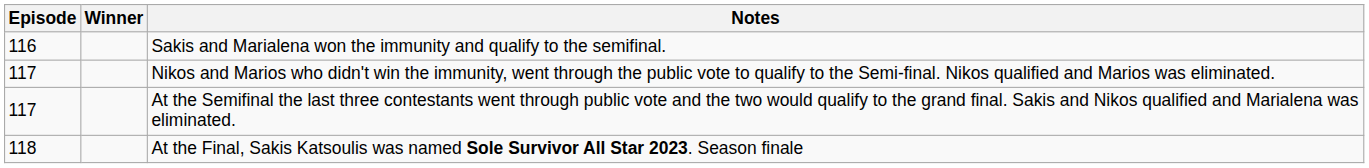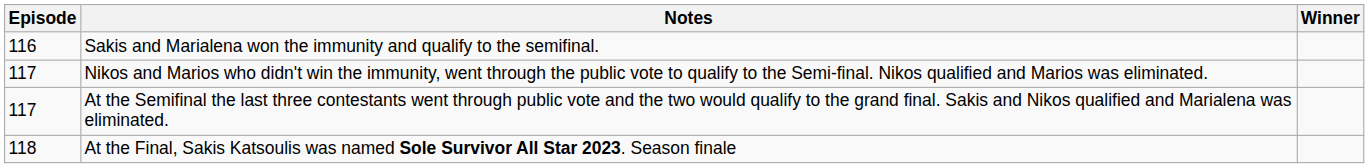columns swapped: (114, 18) <-> (756, 18)
